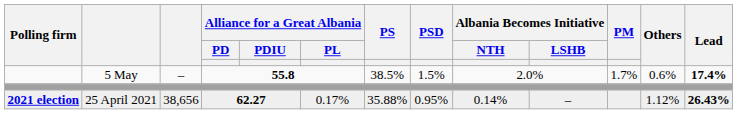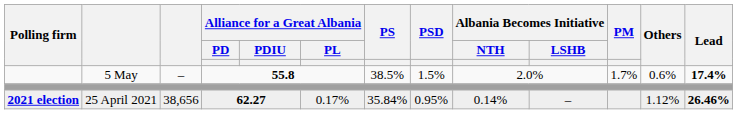(387, 100) 35.88% -> (387, 100) 35.84%
(709, 100) 26.43% -> (709, 100) 26.46%
